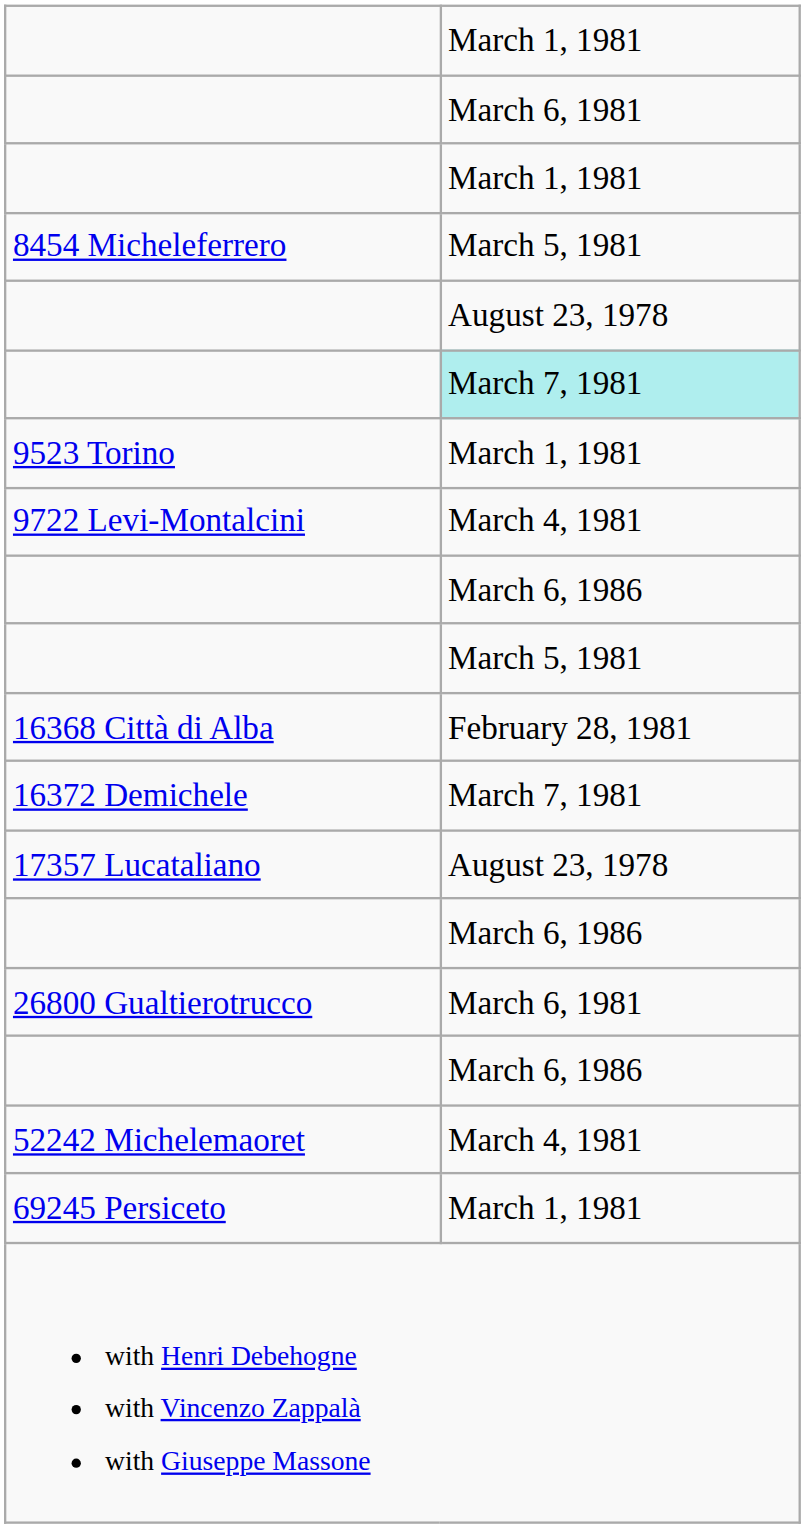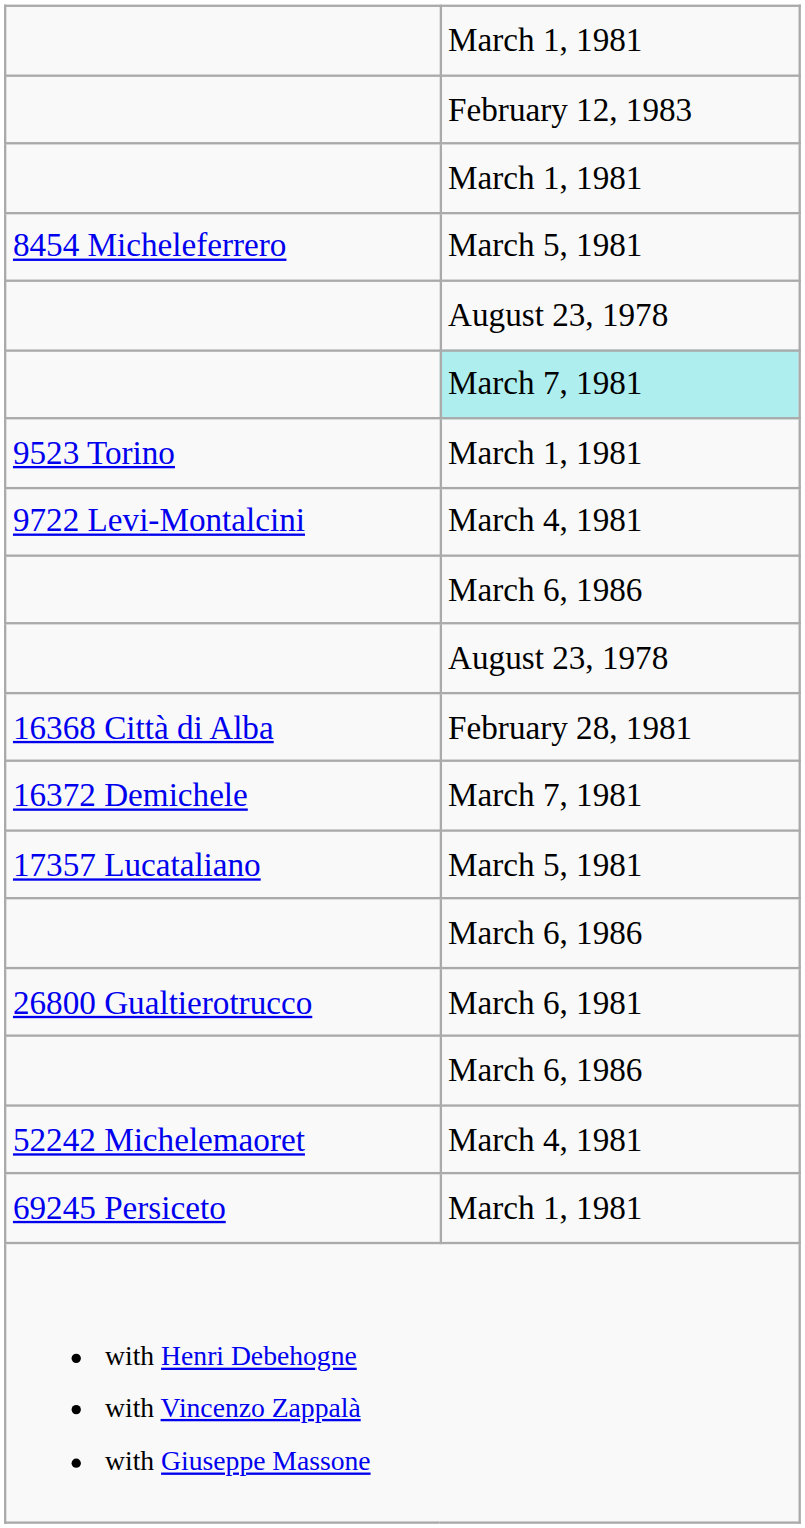(545, 108) March 6, 1981 -> (570, 108) February 12, 1983
(545, 658) March 5, 1981 -> (558, 658) August 23, 1978
(558, 864) August 23, 1978 -> (545, 864) March 5, 1981
